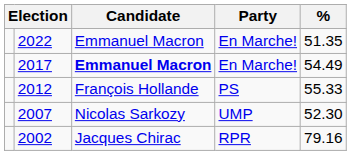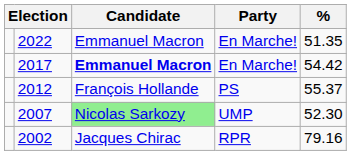(323, 65) 54.49 -> (323, 65) 54.42
(323, 89) 55.33 -> (323, 89) 55.37
(130, 114) no background -> (130, 114) lightgreen background
